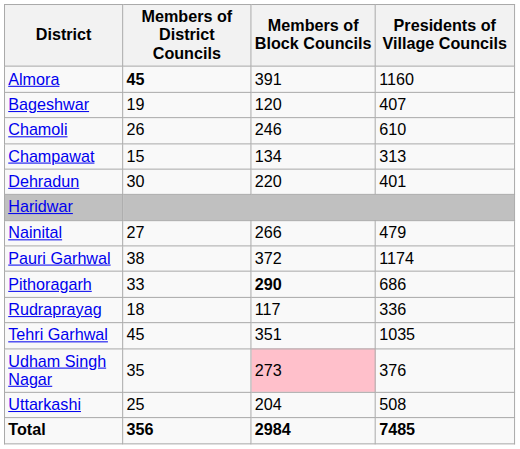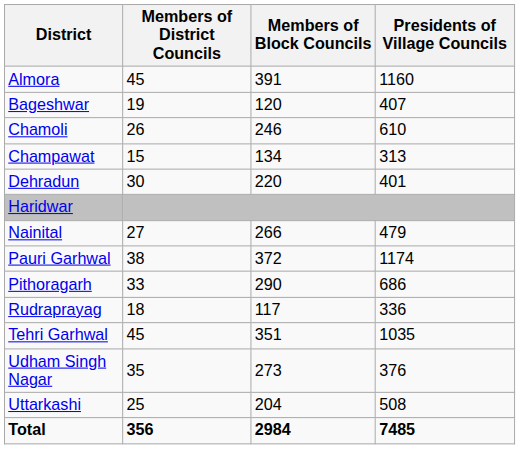(135, 79) bold -> (135, 79) normal
(268, 284) bold -> (268, 284) normal
(268, 370) pink background -> (268, 370) no background
